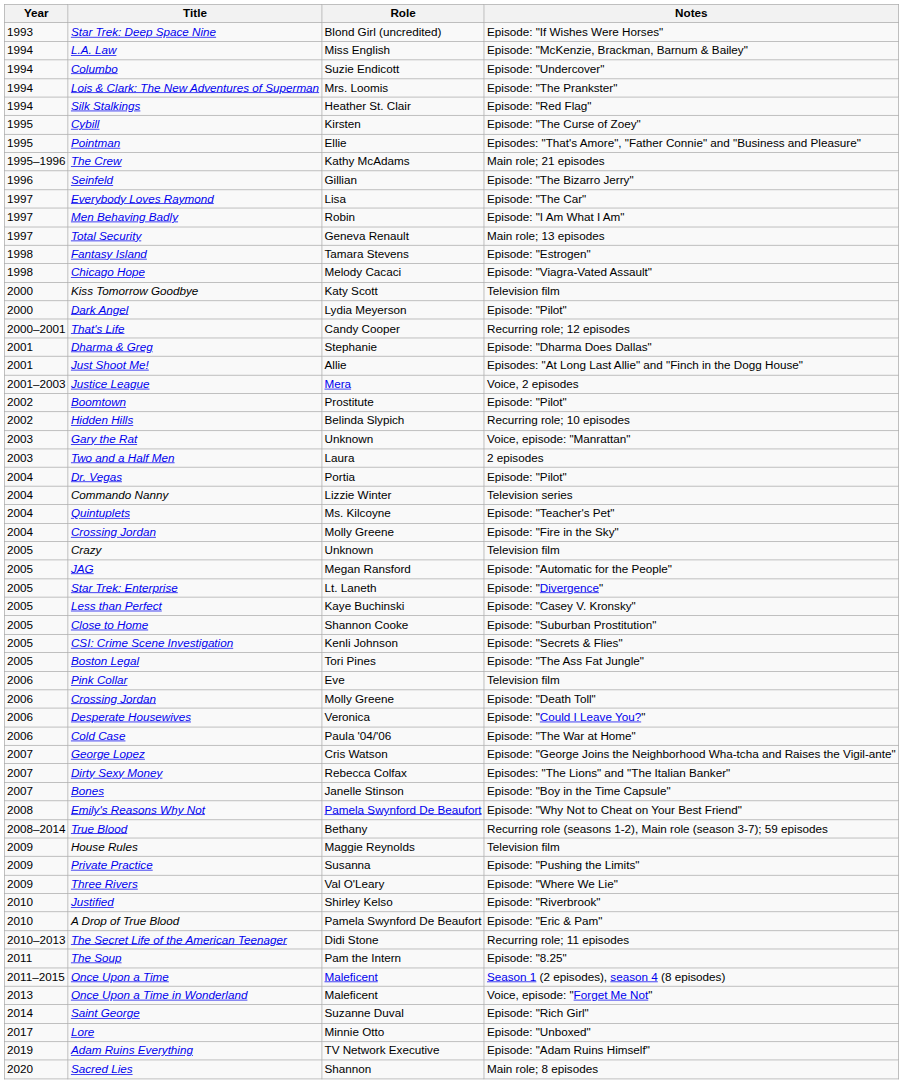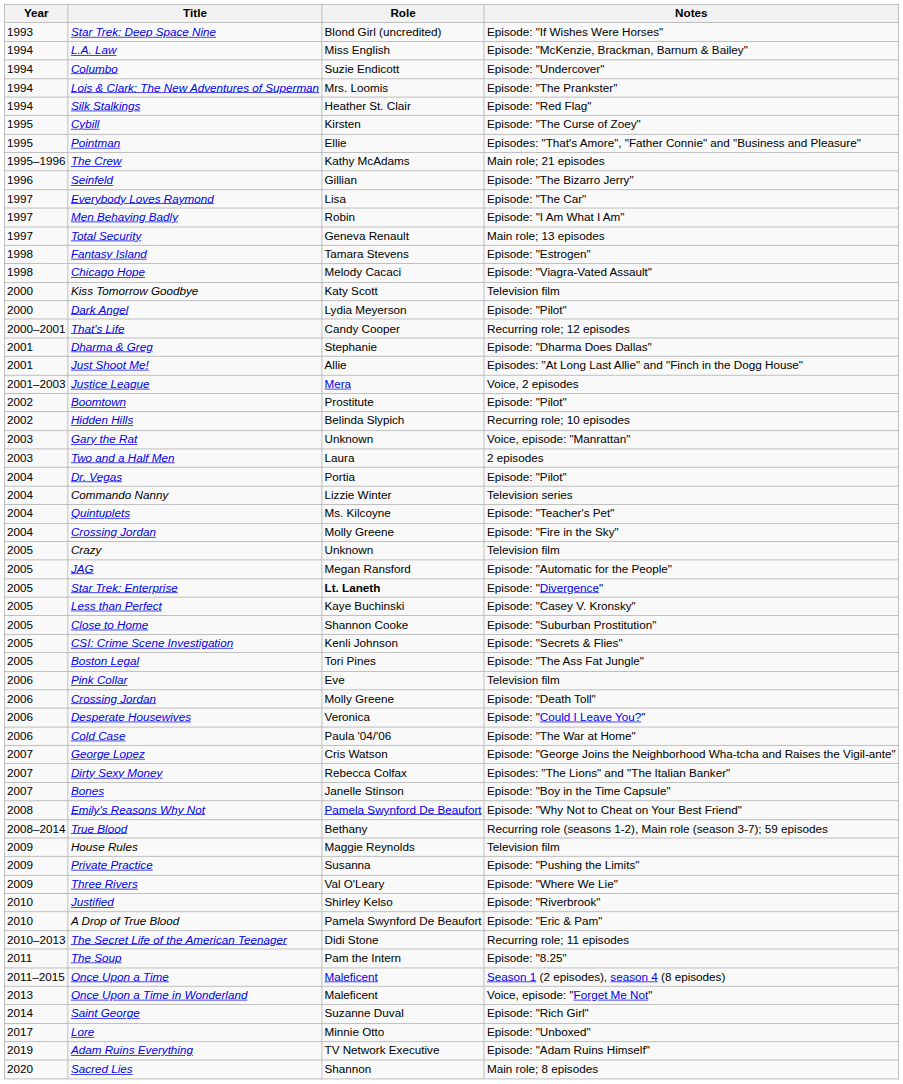(350, 587) normal -> (352, 587) bold
